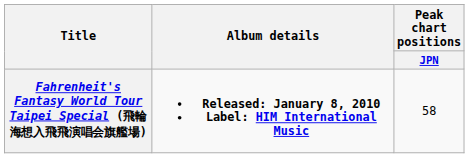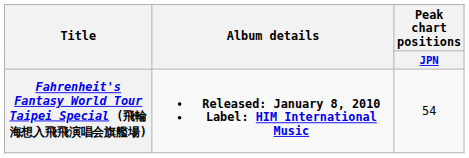(429, 111) 58 -> (429, 111) 54
